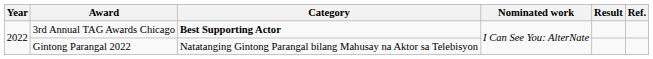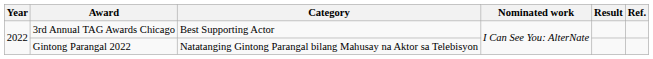(230, 29) bold -> (227, 29) normal
